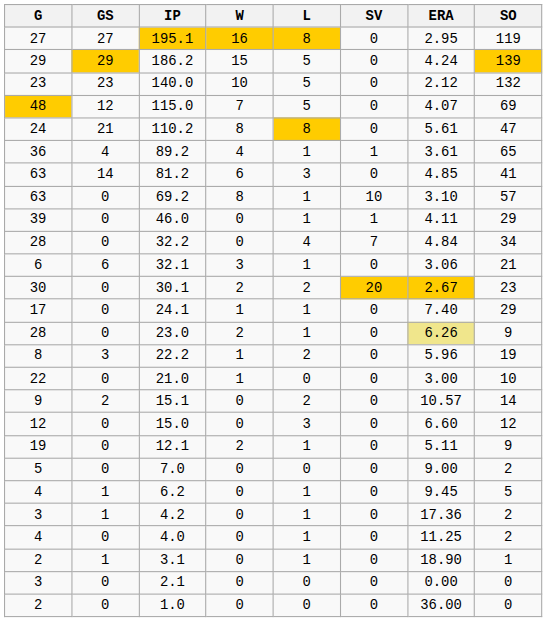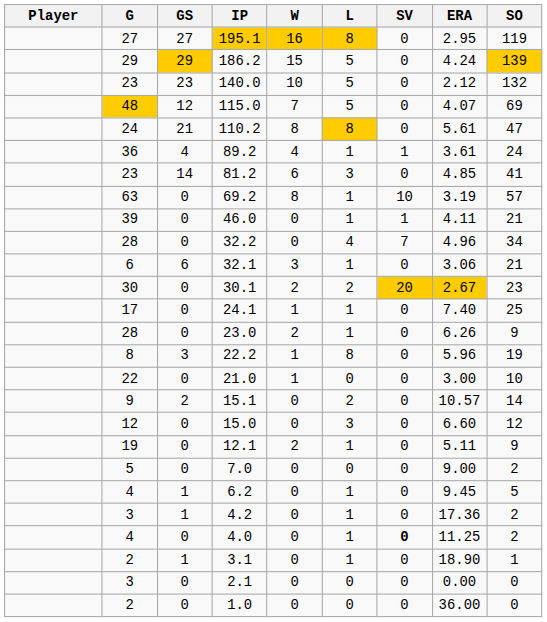+ column: (53, 16)
(508, 152) 65 -> (514, 152) 24
(38, 175) 63 -> (130, 175) 23
(441, 197) 3.10 -> (459, 197) 3.19
(508, 220) 29 -> (514, 220) 21
(441, 243) 4.84 -> (459, 243) 4.96
(508, 311) 29 -> (514, 311) 25
(441, 333) khaki background -> (459, 333) no background
(307, 356) 2 -> (350, 356) 8
(374, 537) normal -> (405, 537) bold
